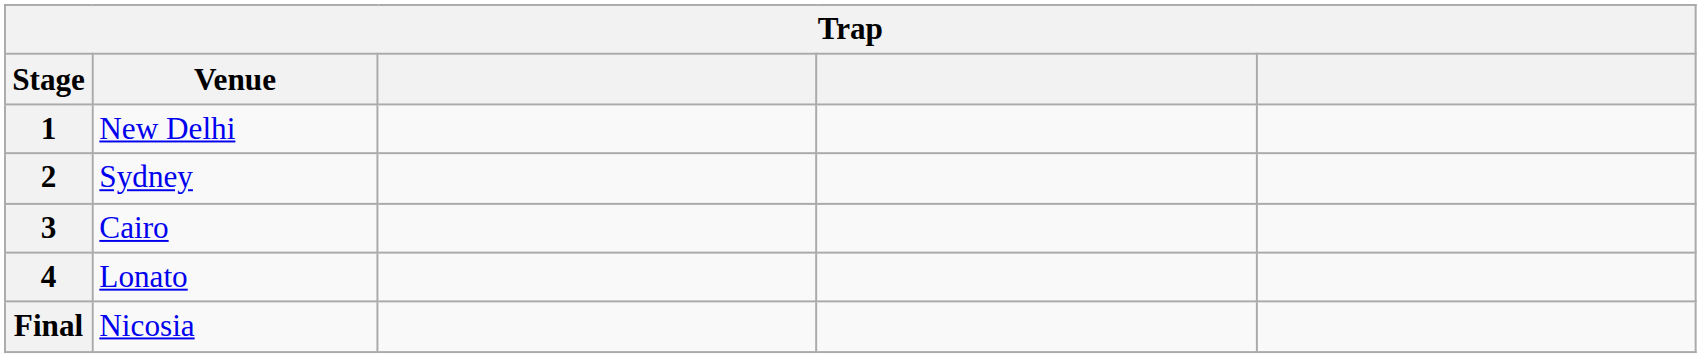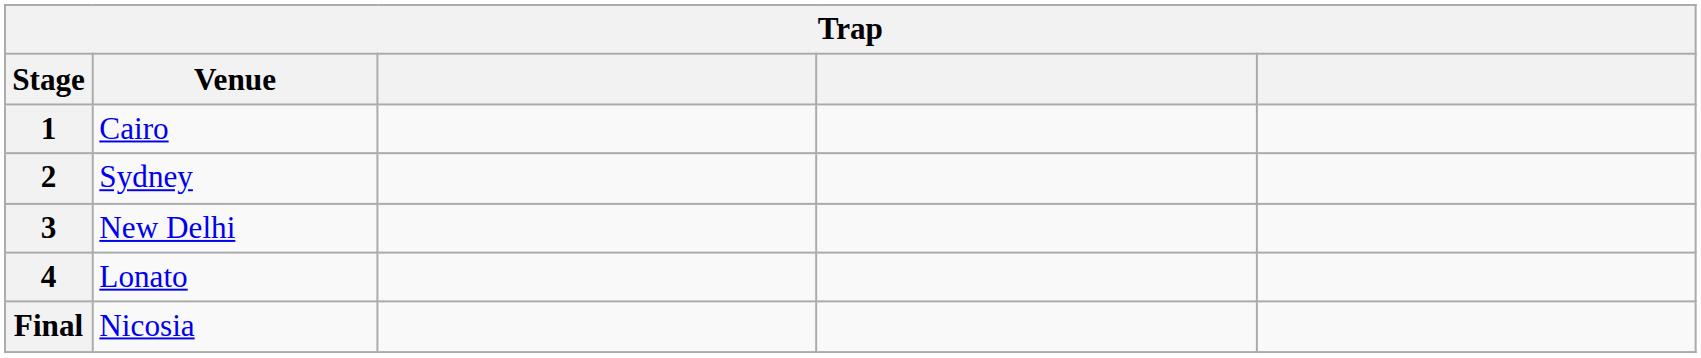(167, 128) New Delhi -> (134, 128) Cairo
(134, 227) Cairo -> (167, 227) New Delhi
